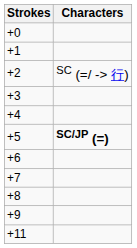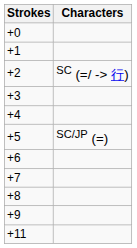(83, 137) bold -> (82, 137) normal
